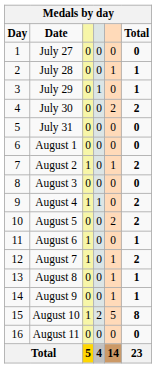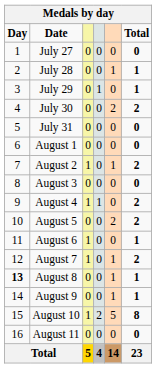(17, 278) normal -> (17, 278) bold
